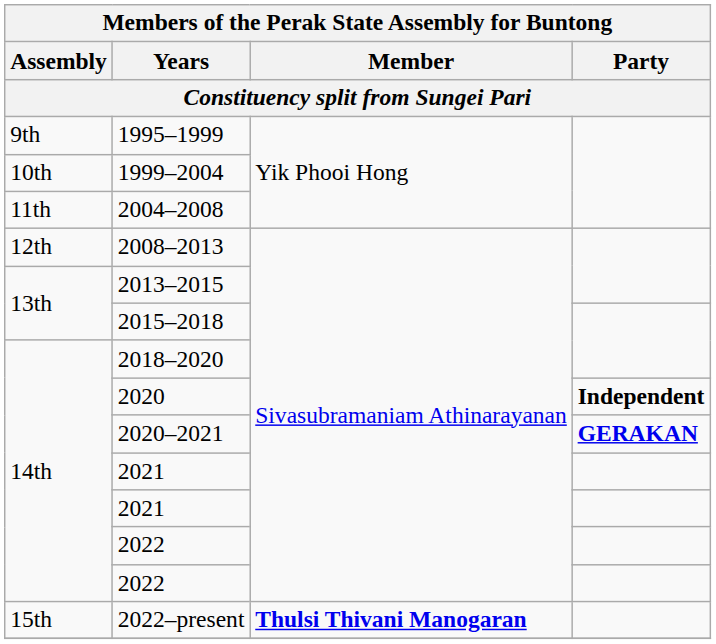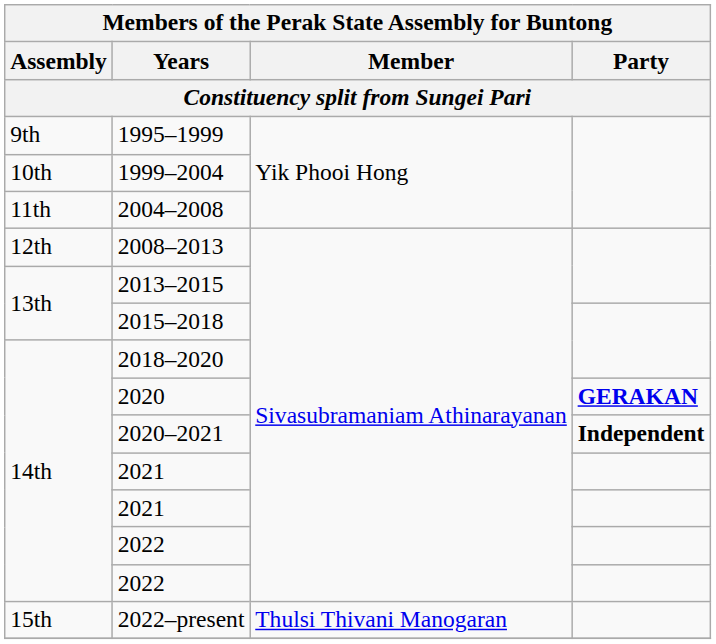(641, 396) Independent -> (638, 396) GERAKAN
(638, 433) GERAKAN -> (641, 433) Independent
(391, 619) bold -> (381, 619) normal
